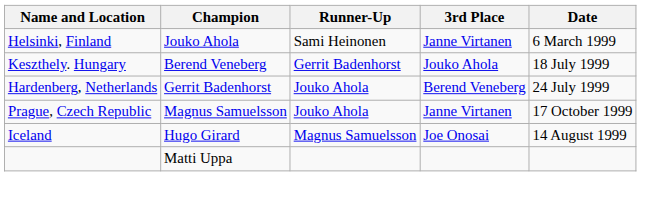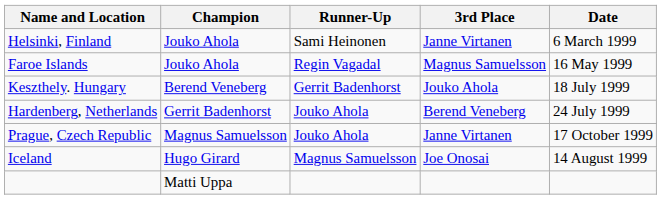+ row: (48, 64)
